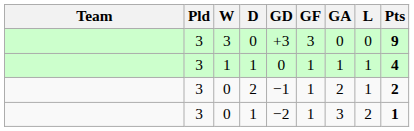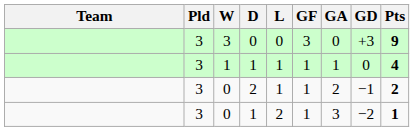columns swapped: (368, 16) <-> (281, 16)
